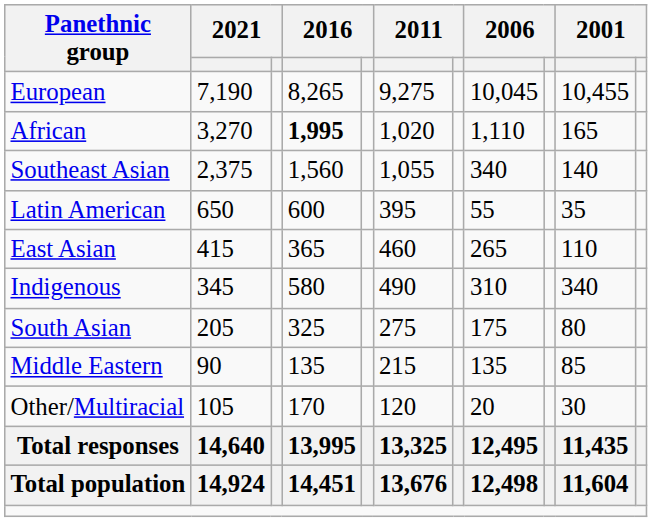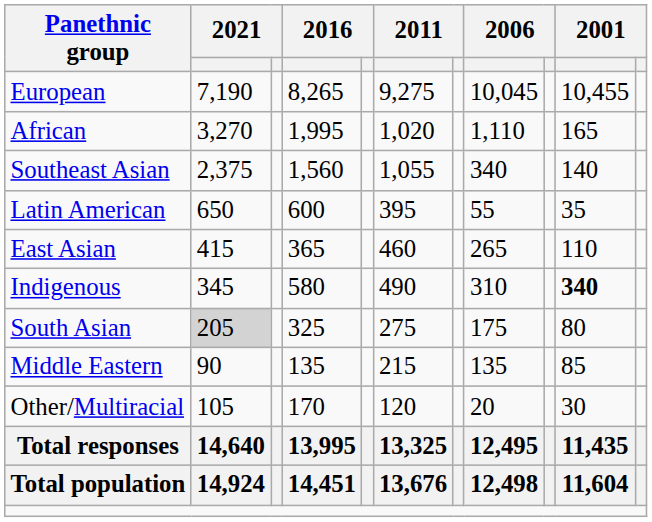(316, 130) bold -> (316, 130) normal
(580, 288) normal -> (580, 288) bold
(215, 327) no background -> (215, 327) lightgrey background
